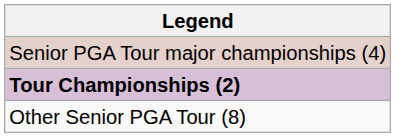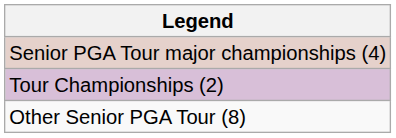(125, 85) bold -> (117, 85) normal
